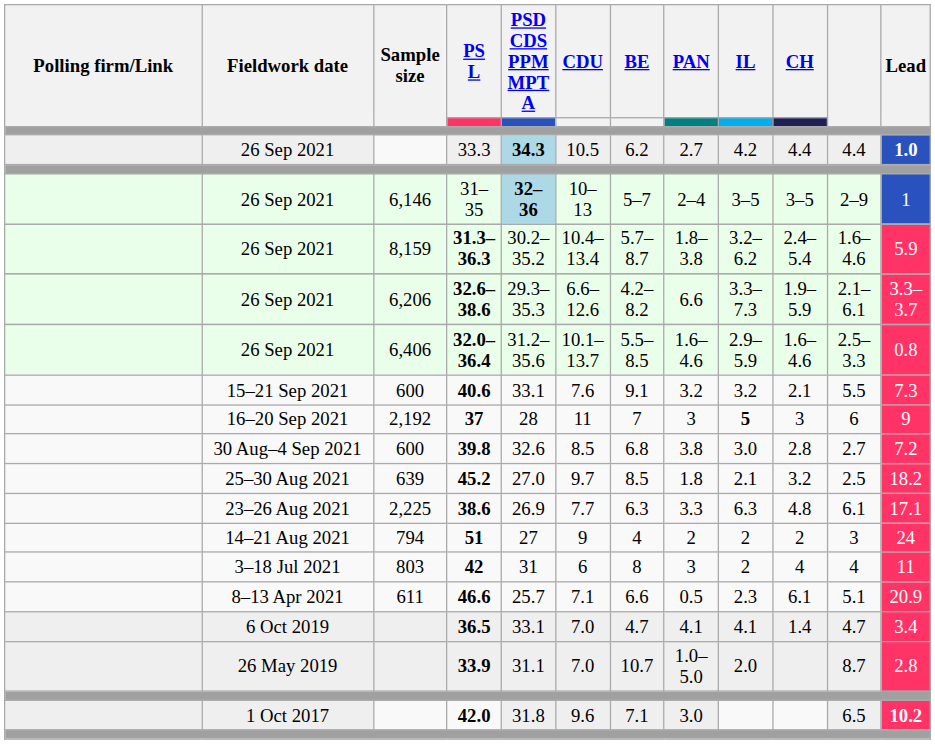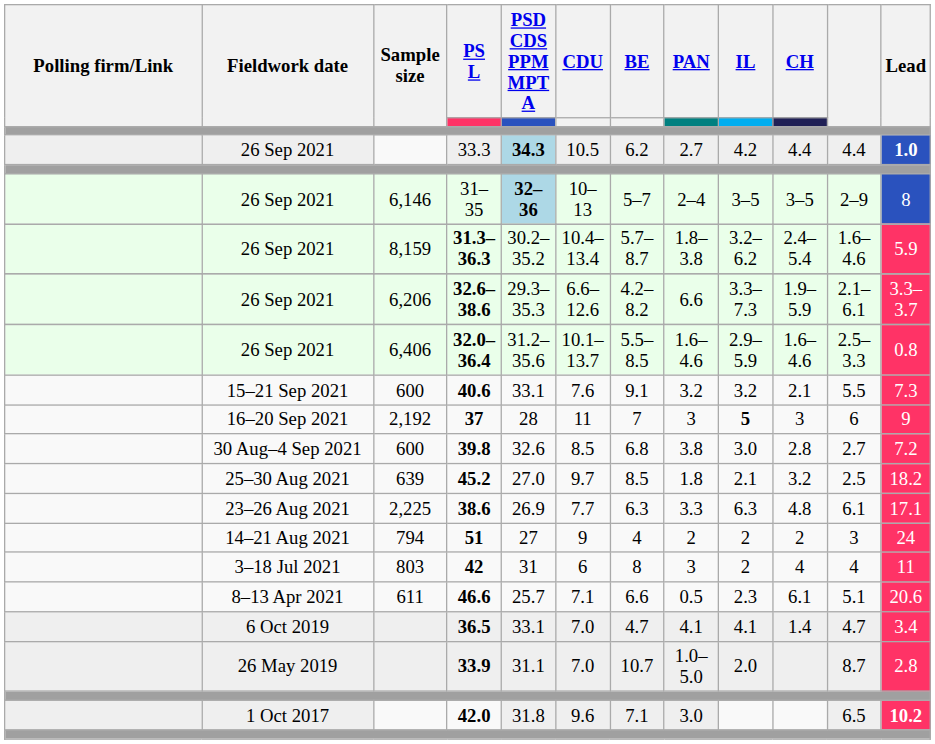(906, 199) 1 -> (906, 199) 8
(906, 597) 20.9 -> (906, 597) 20.6
